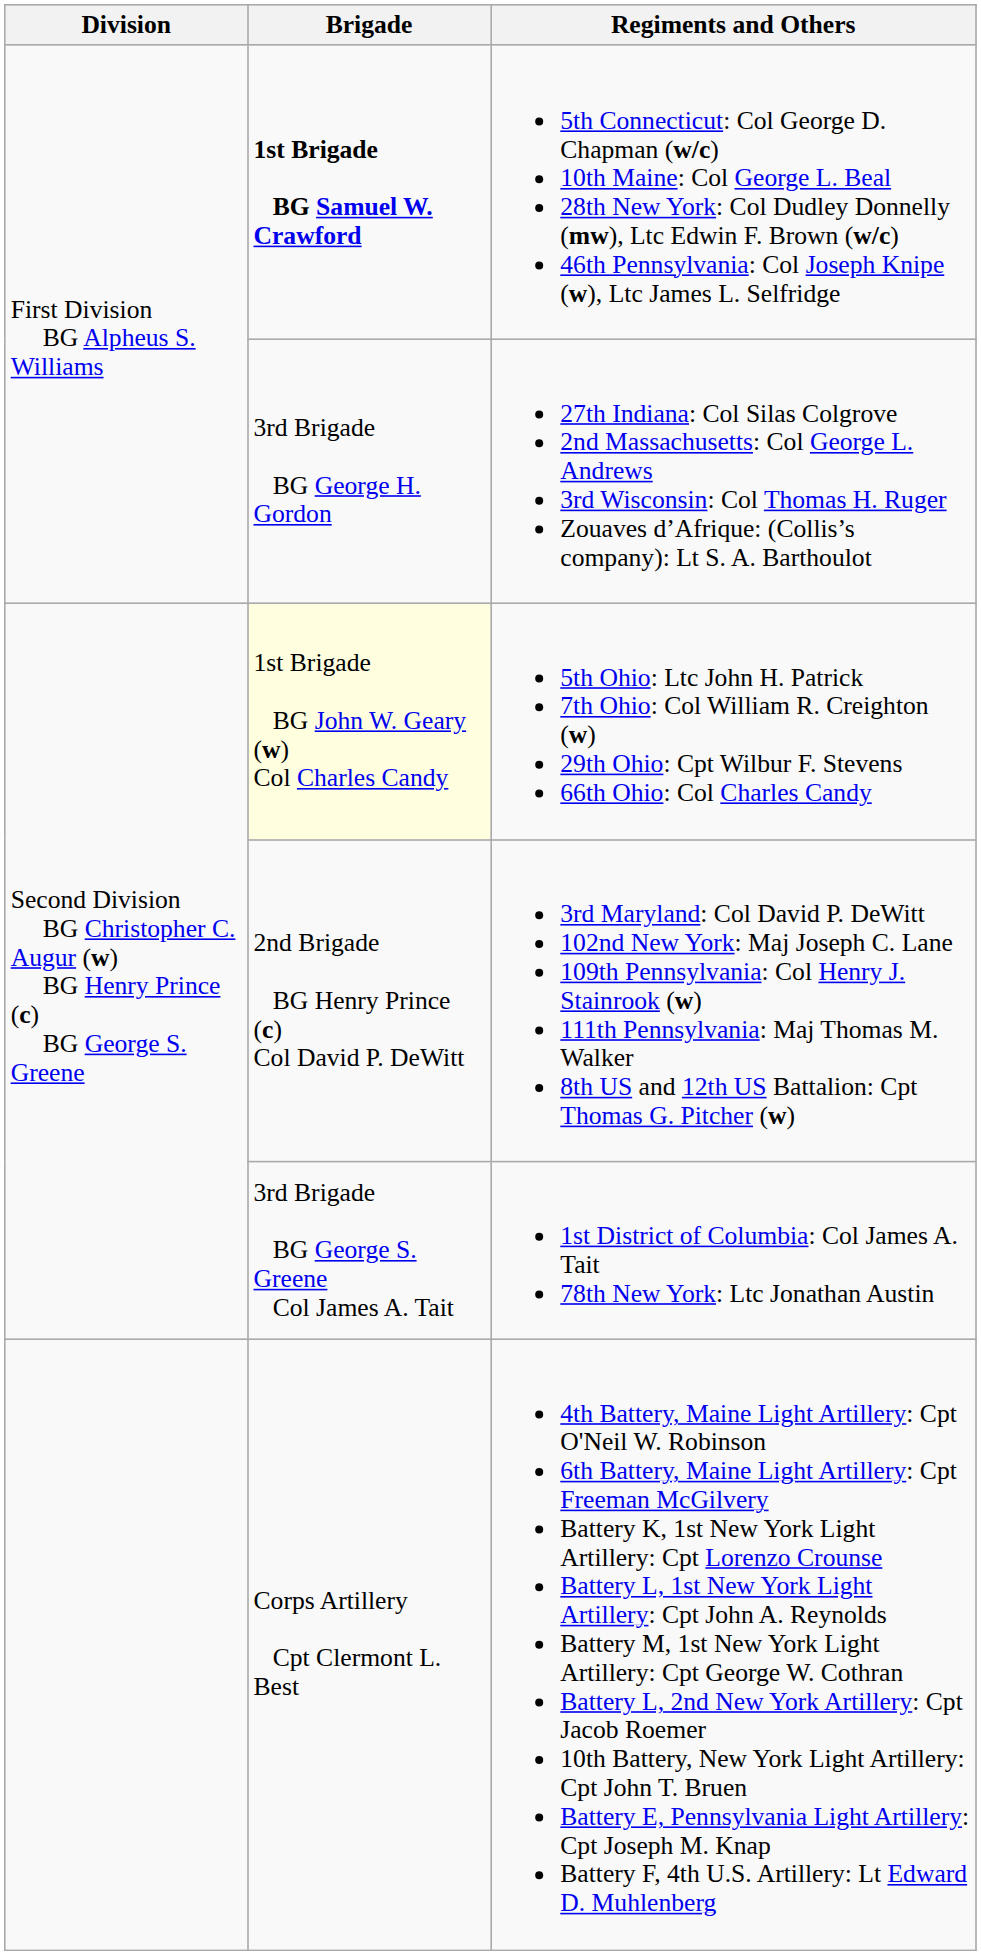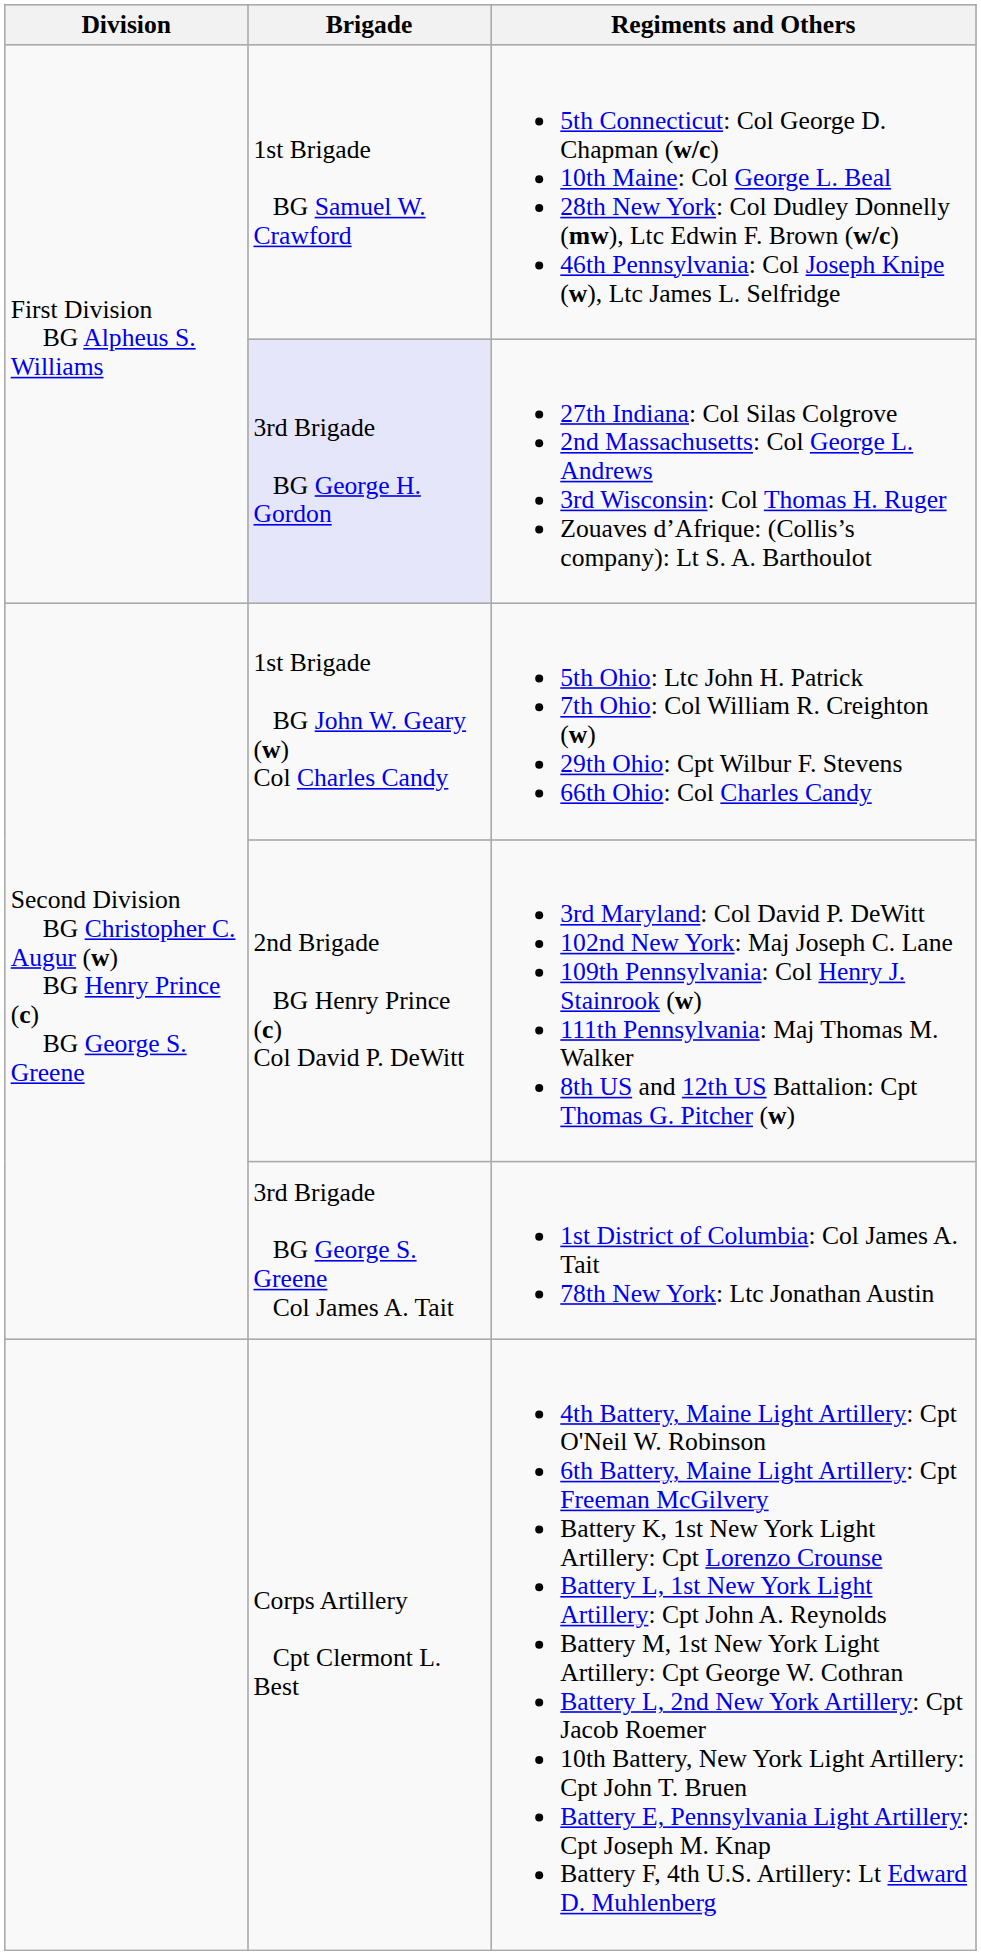(343, 191) bold -> (340, 191) normal
(337, 470) no background -> (337, 470) lavender background
(360, 720) lightyellow background -> (360, 720) no background
